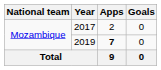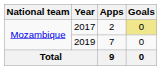(141, 27) no background -> (141, 27) khaki background
(112, 42) bold -> (112, 42) normal
